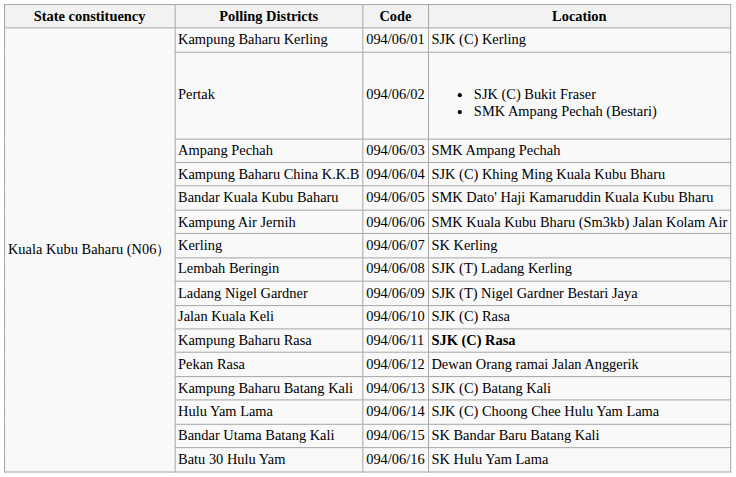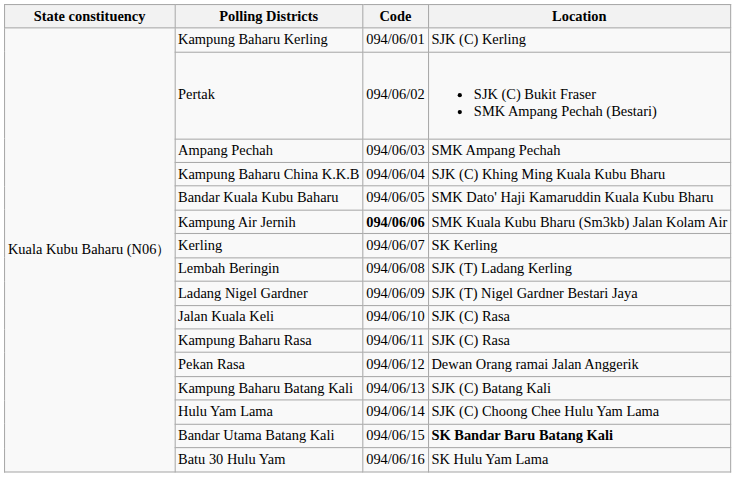(395, 221) normal -> (395, 221) bold
(473, 340) bold -> (471, 340) normal
(515, 435) normal -> (522, 435) bold
